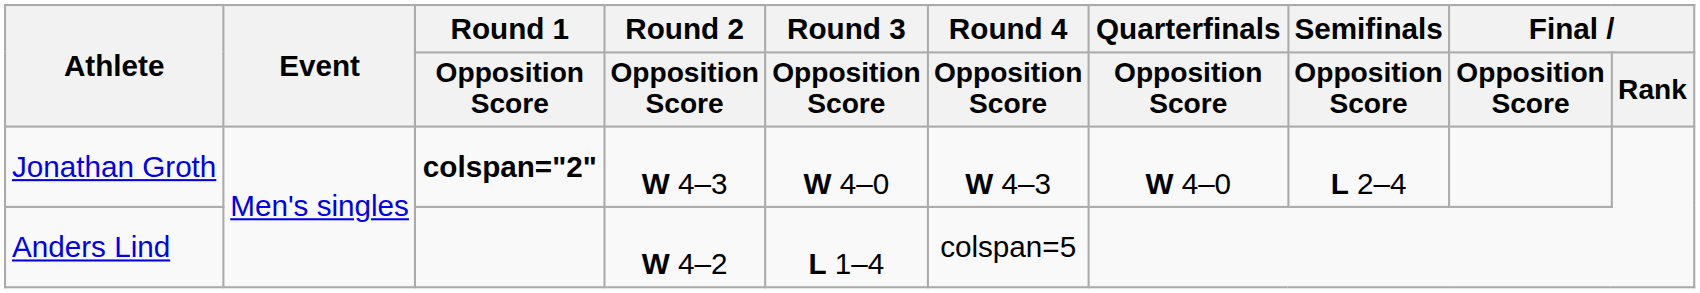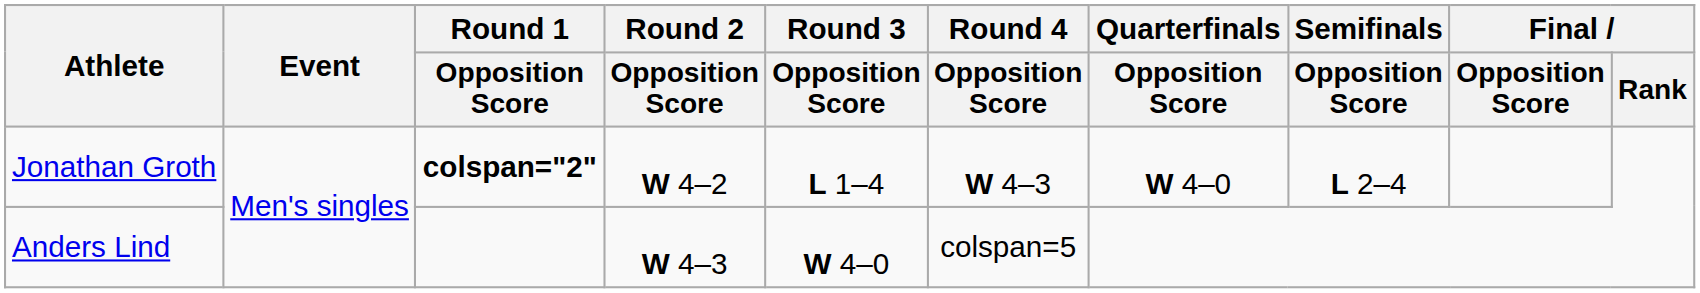(685, 184) W 4–3 -> (685, 184) W 4–2
(846, 184) W 4–0 -> (846, 184) L 1–4
(685, 264) W 4–2 -> (685, 264) W 4–3
(846, 264) L 1–4 -> (846, 264) W 4–0
